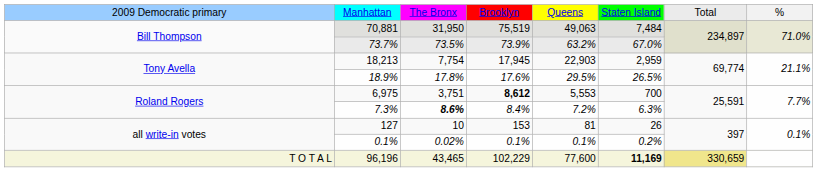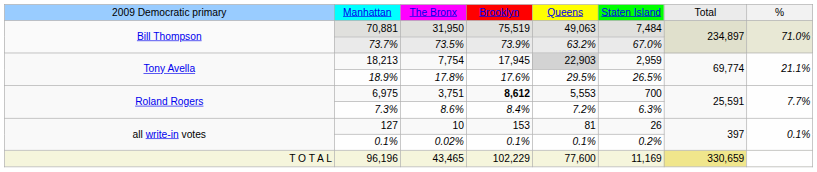(580, 61) no background -> (580, 61) lightgrey background
(452, 110) bold -> (452, 110) normal
(646, 158) bold -> (647, 158) normal
